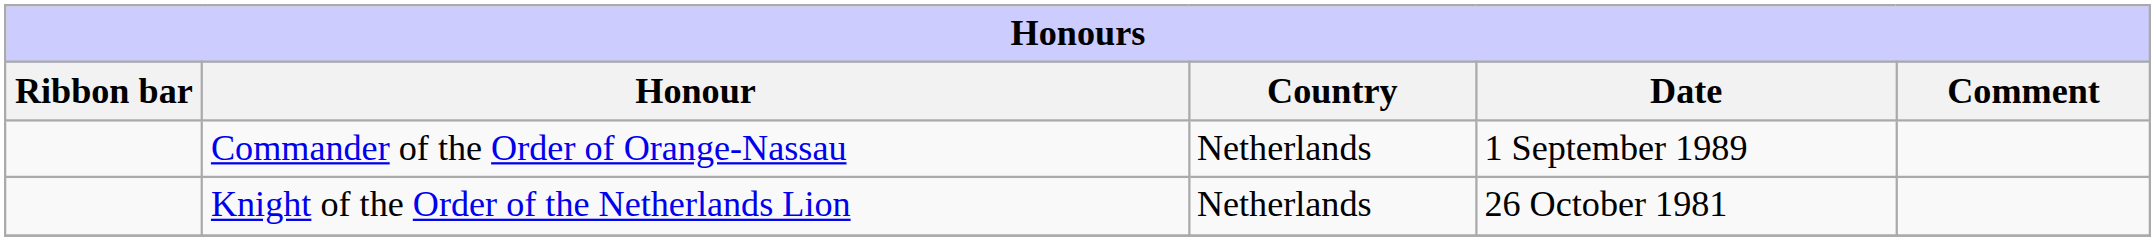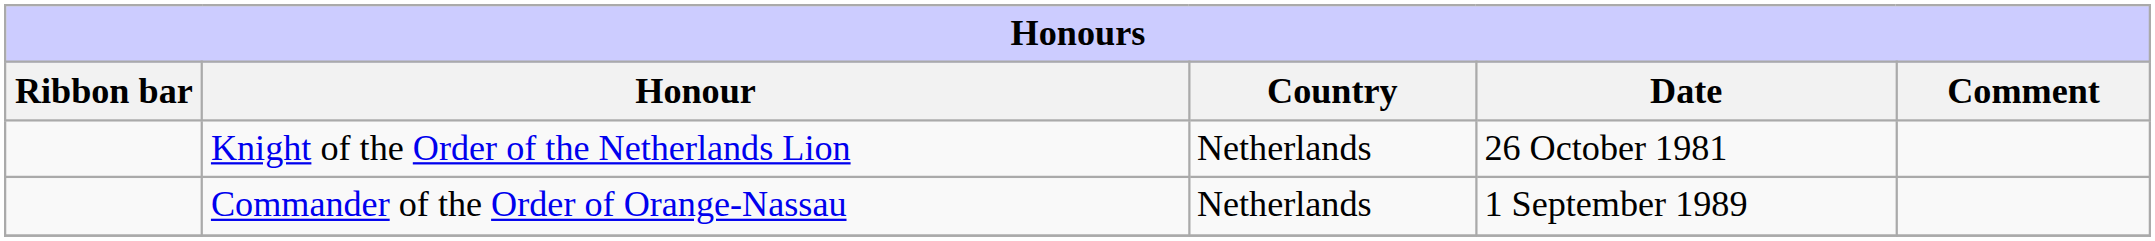rows swapped: (531, 205) <-> (529, 147)
